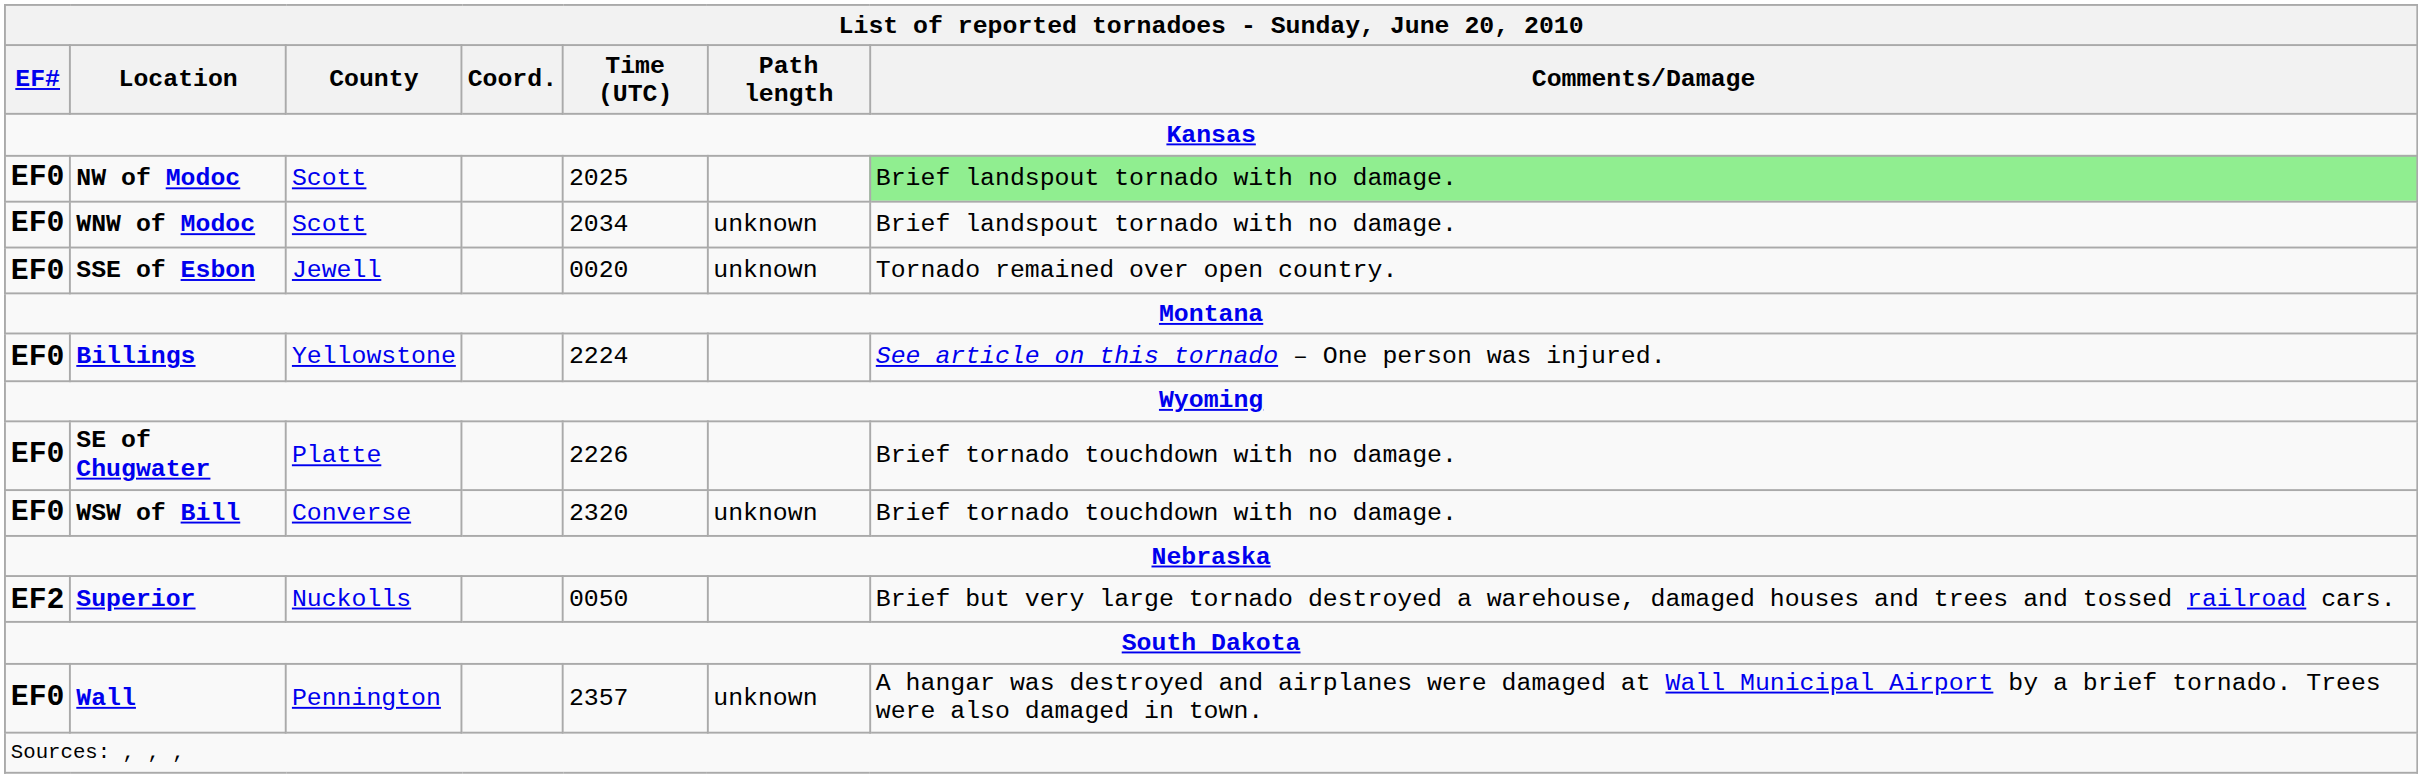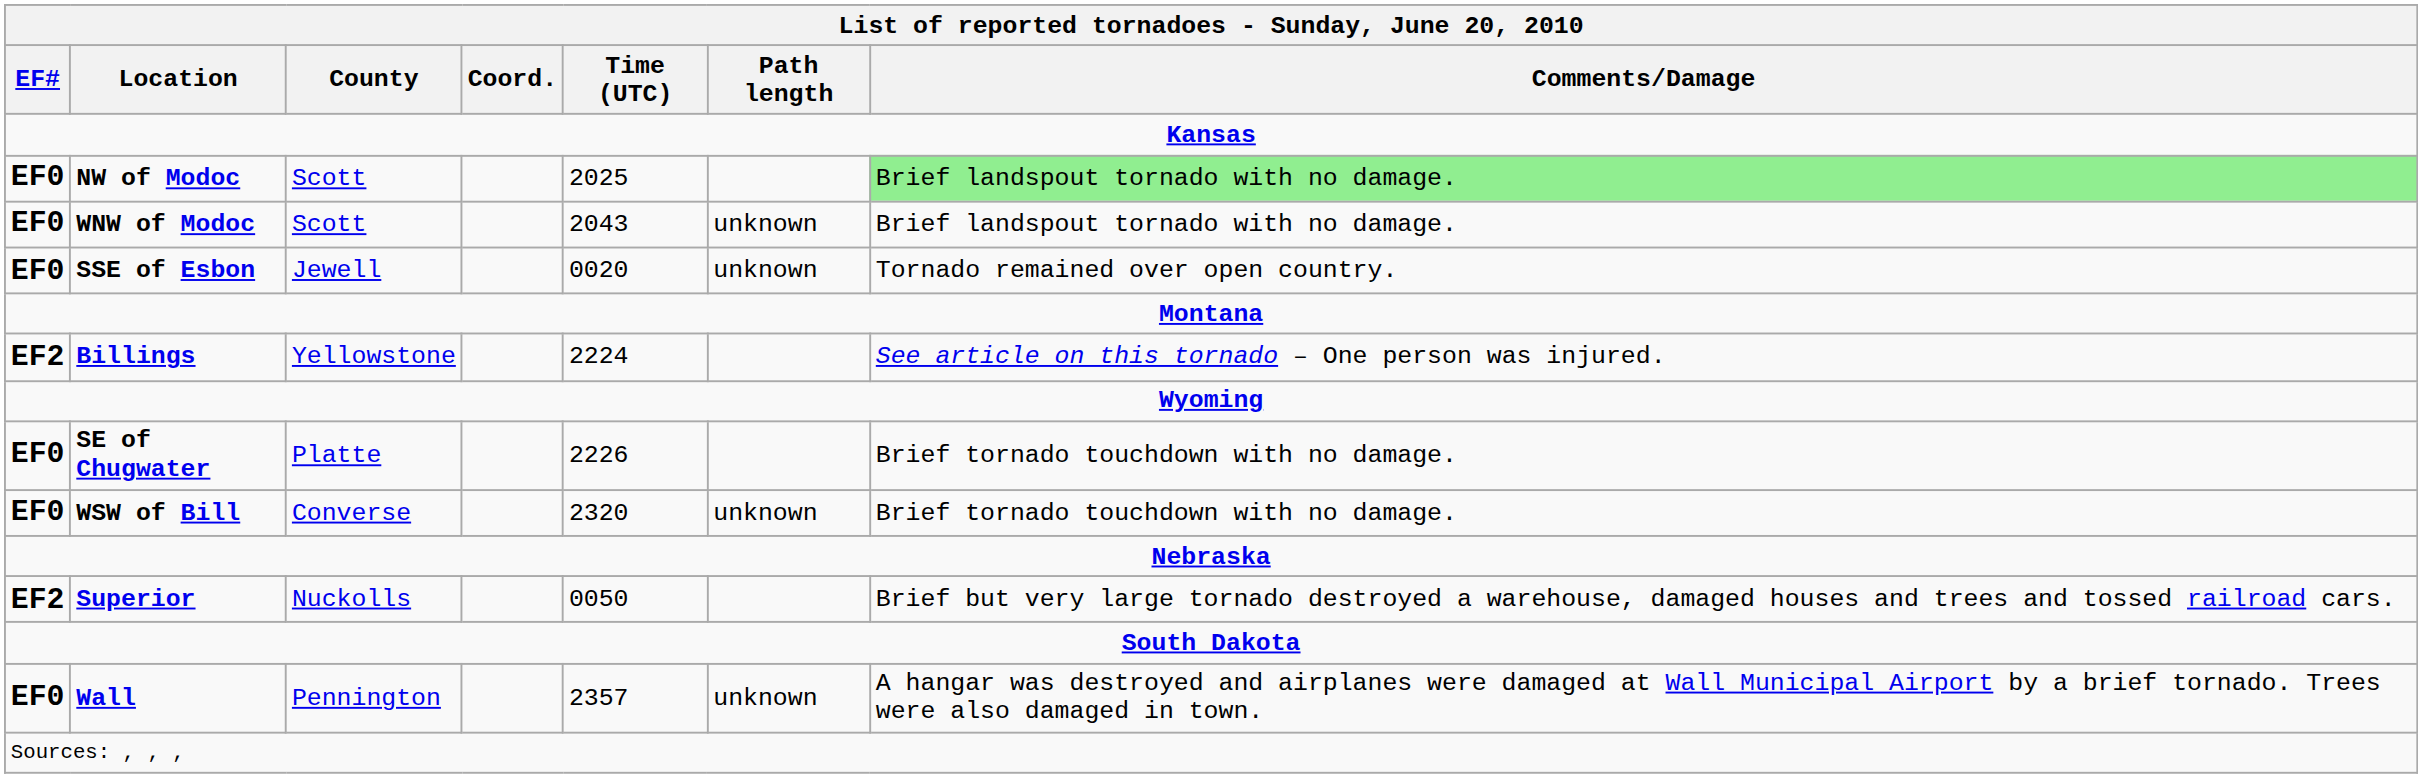(599, 224) 2034 -> (599, 224) 2043
(38, 357) EF0 -> (38, 357) EF2
